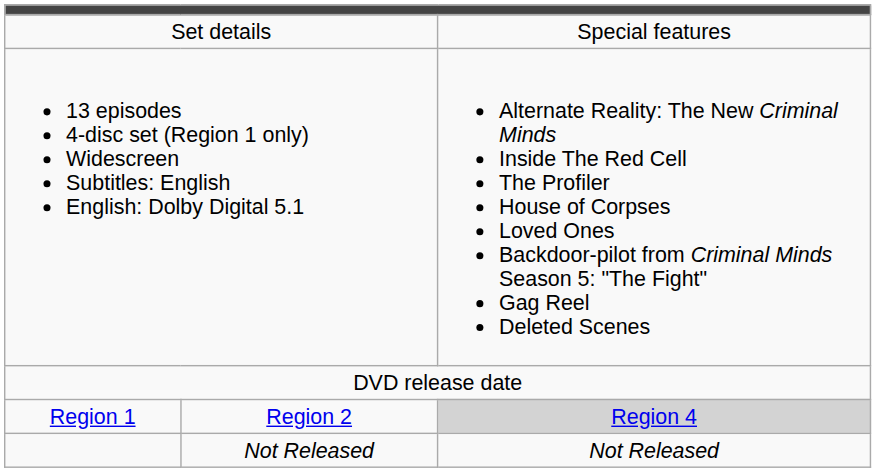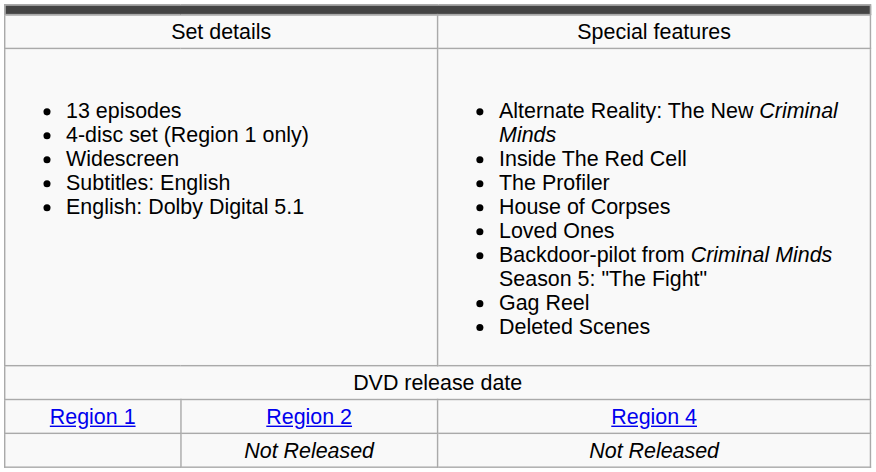(654, 416) lightgrey background -> (654, 416) no background
